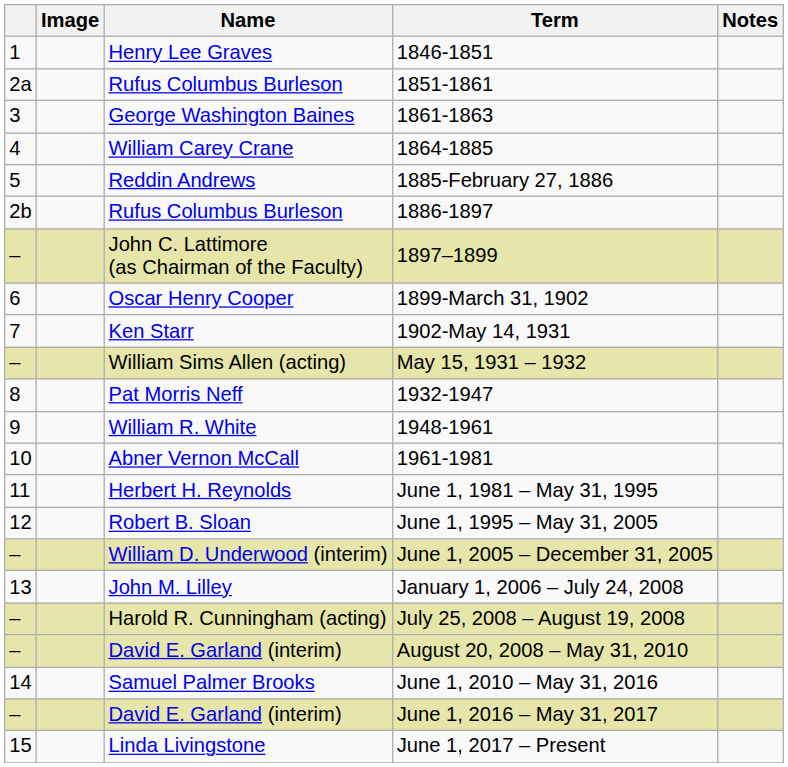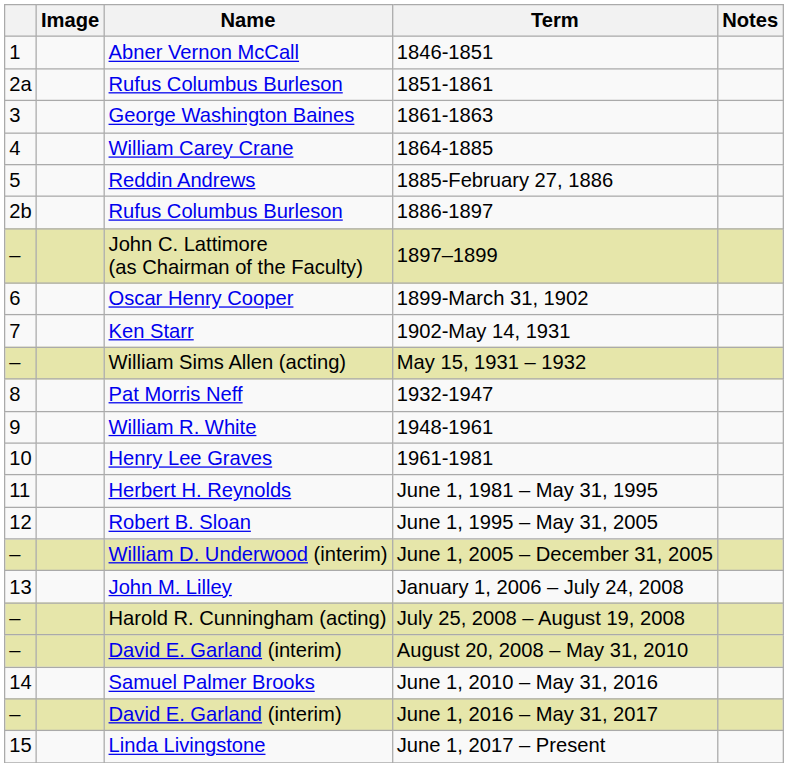(190, 52) Henry Lee Graves -> (204, 52) Abner Vernon McCall
(204, 458) Abner Vernon McCall -> (190, 458) Henry Lee Graves
